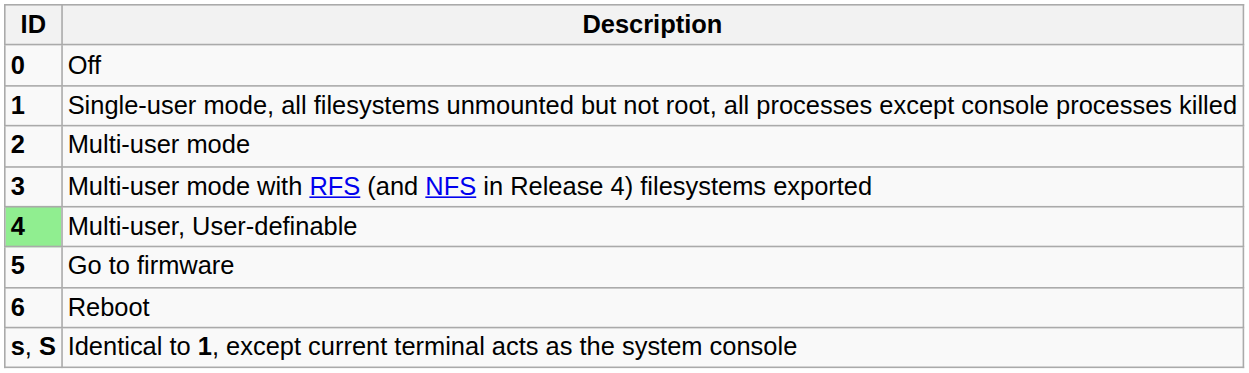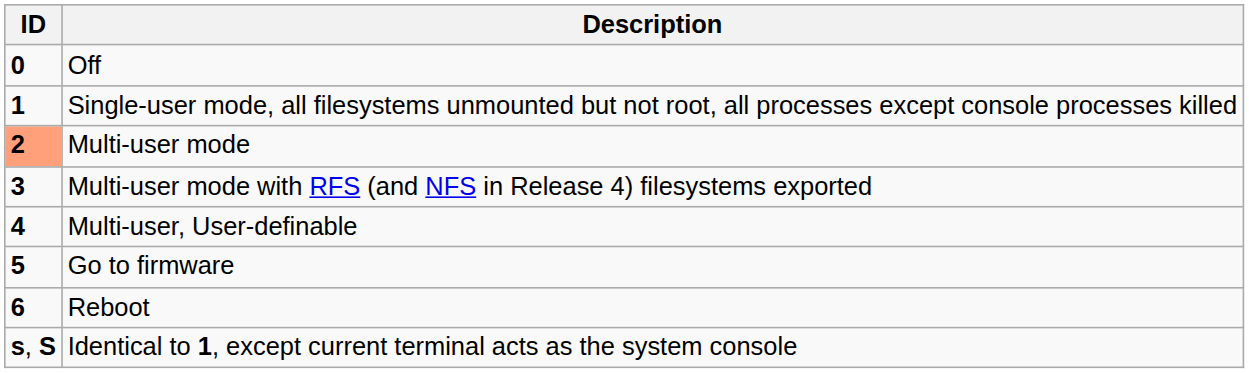(18, 145) no background -> (18, 145) lightsalmon background
(18, 226) lightgreen background -> (18, 226) no background
